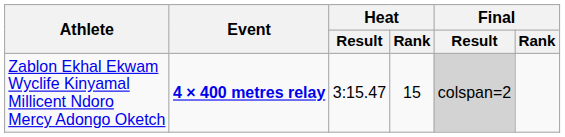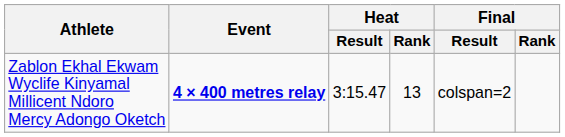(412, 93) 15 -> (412, 93) 13
(474, 93) lightgrey background -> (474, 93) no background
